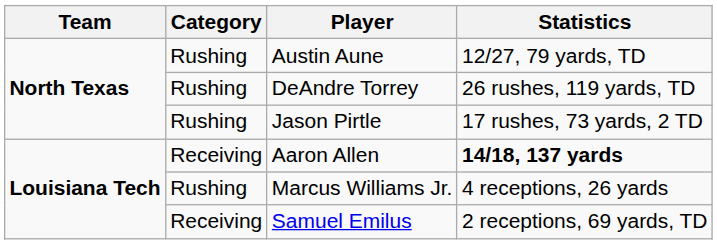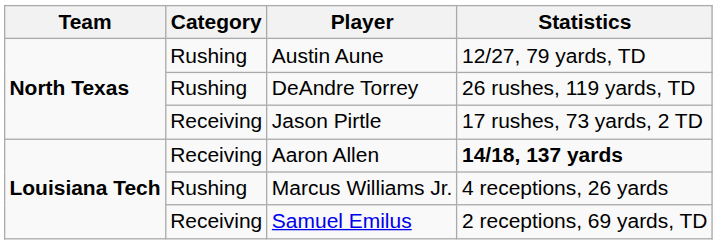(209, 121) Rushing -> (216, 121) Receiving
